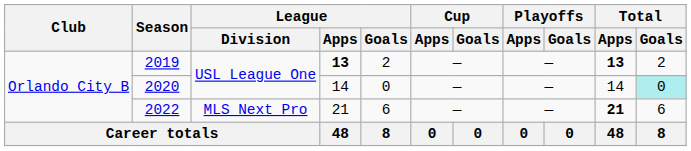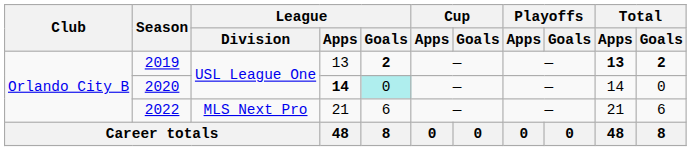(340, 63) bold -> (340, 63) normal
(386, 63) normal -> (386, 63) bold
(661, 63) normal -> (661, 63) bold
(340, 87) normal -> (340, 87) bold
(386, 87) no background -> (386, 87) paleturquoise background
(661, 87) paleturquoise background -> (661, 87) no background
(615, 110) bold -> (615, 110) normal
